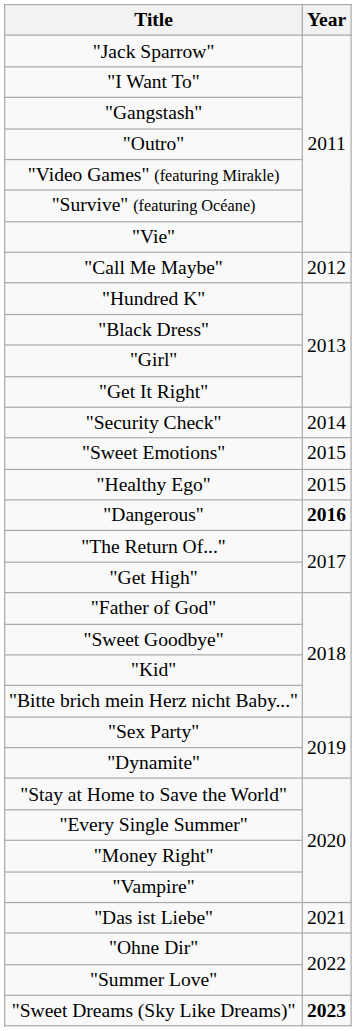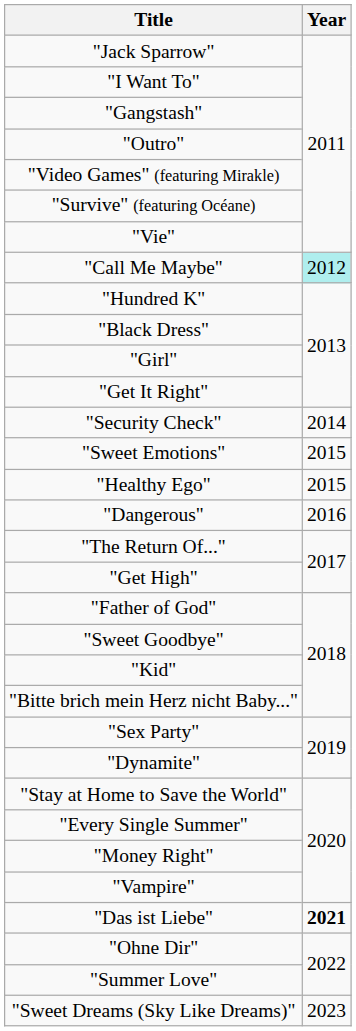(327, 267) no background -> (327, 267) paleturquoise background
(327, 515) bold -> (327, 515) normal
(327, 917) normal -> (327, 917) bold
(327, 1010) bold -> (327, 1010) normal
